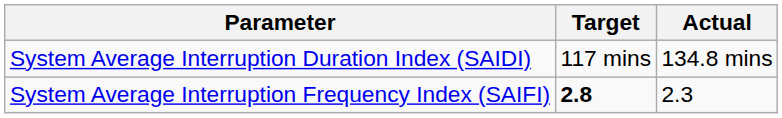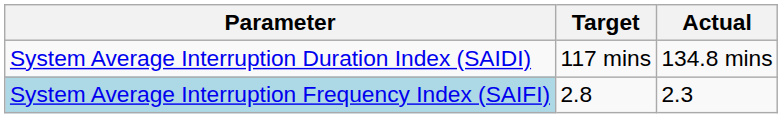(280, 94) no background -> (280, 94) lightblue background
(576, 94) bold -> (576, 94) normal
